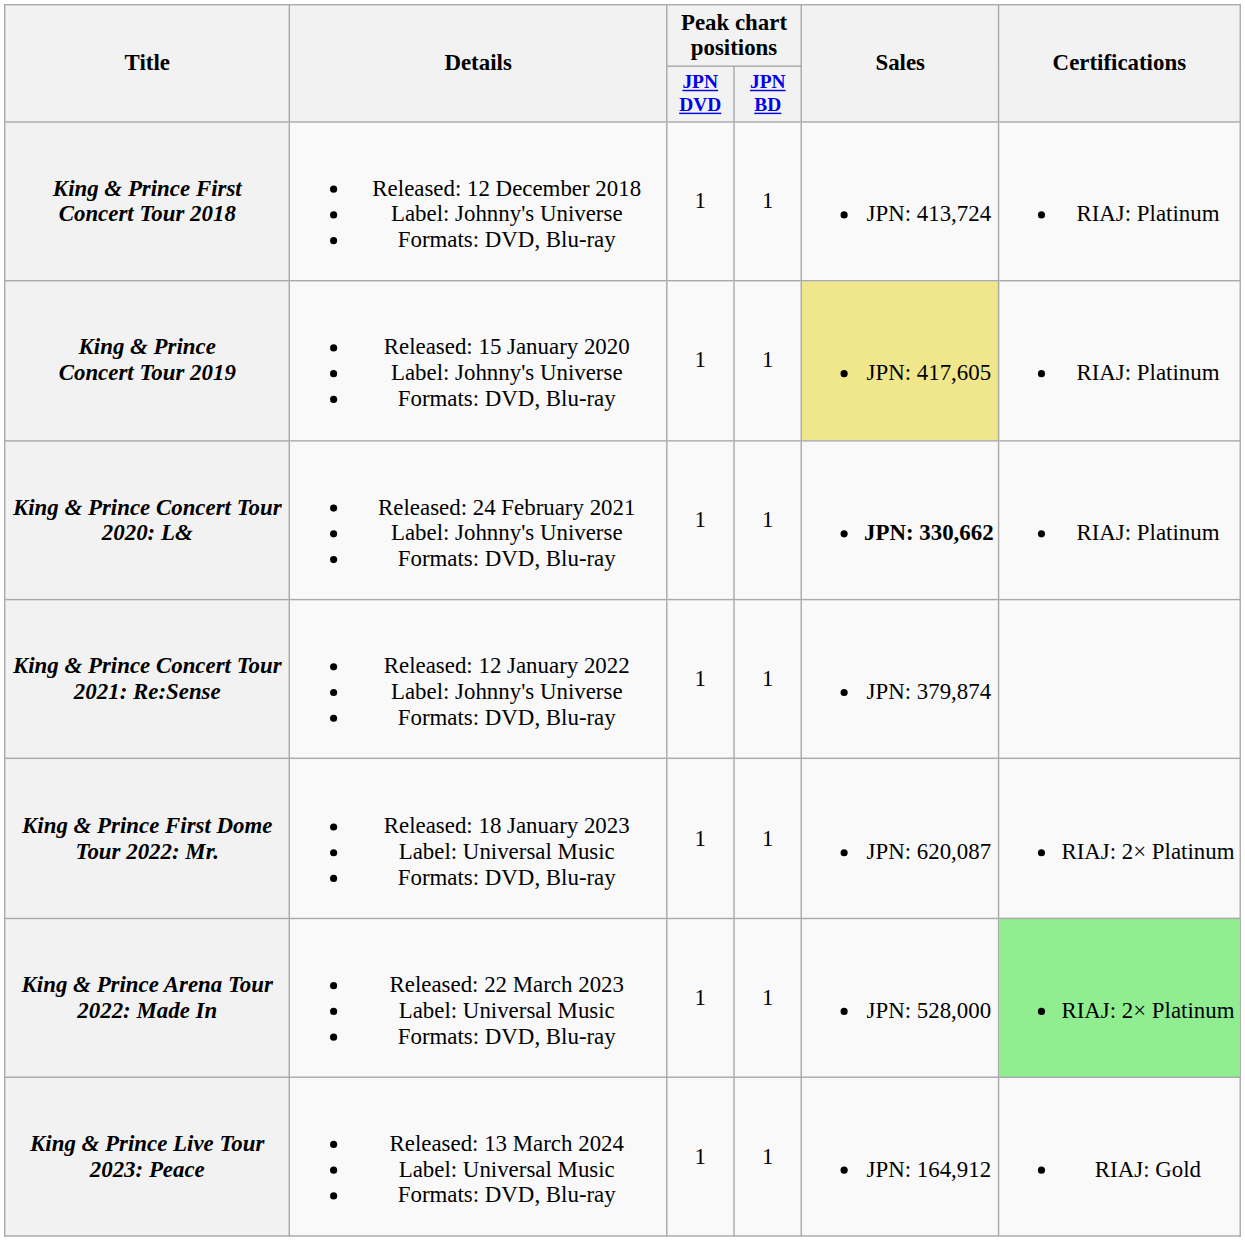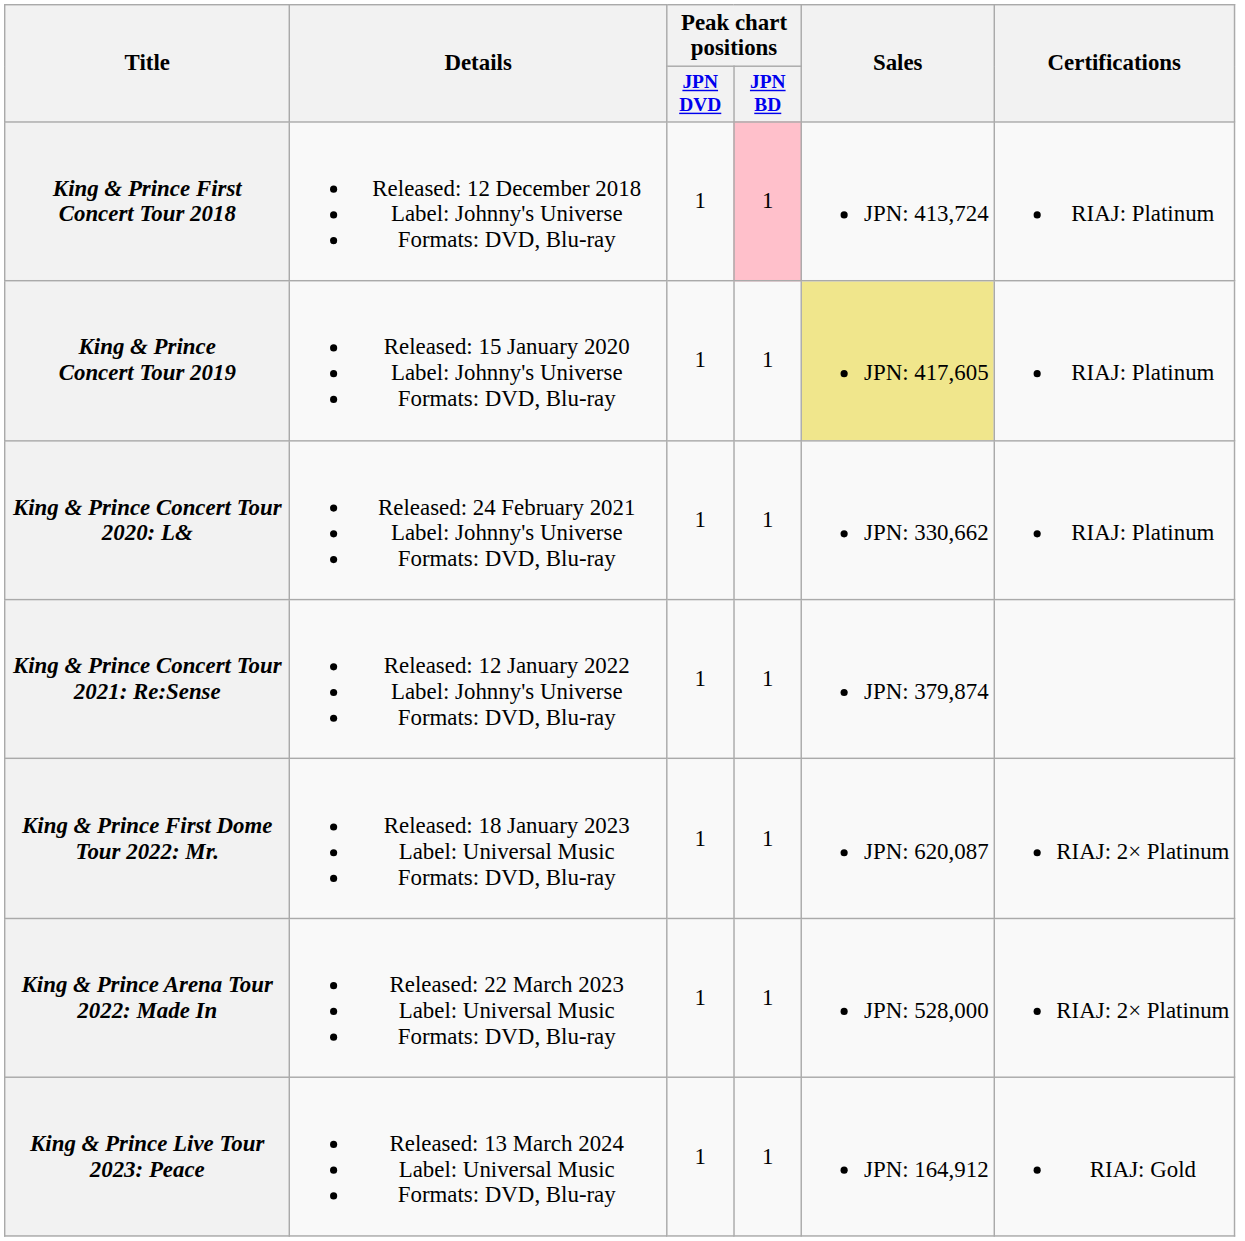(768, 201) no background -> (768, 201) pink background
(900, 533) bold -> (898, 533) normal
(1119, 1011) lightgreen background -> (1114, 1011) no background
